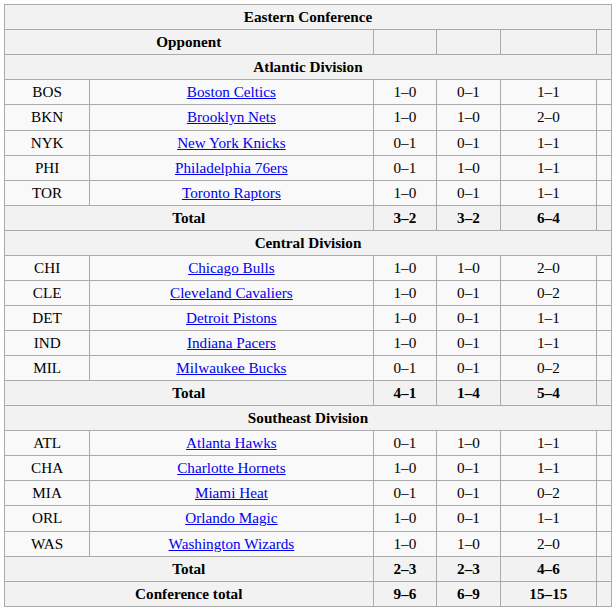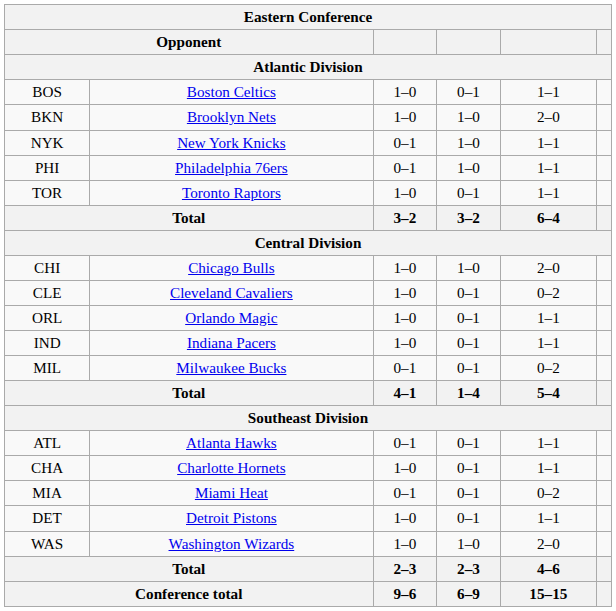(468, 142) 0–1 -> (468, 142) 1–0
rows swapped: (47, 317) <-> (47, 518)
(468, 443) 1–0 -> (468, 443) 0–1
